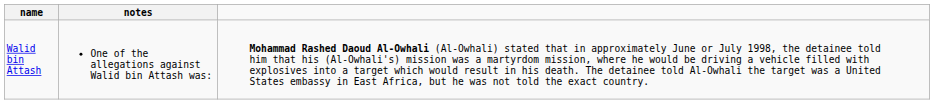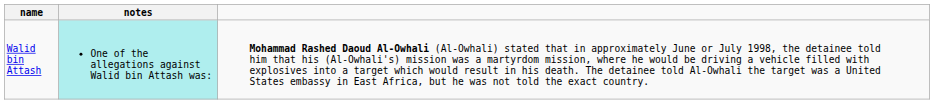(138, 65) no background -> (138, 65) paleturquoise background
